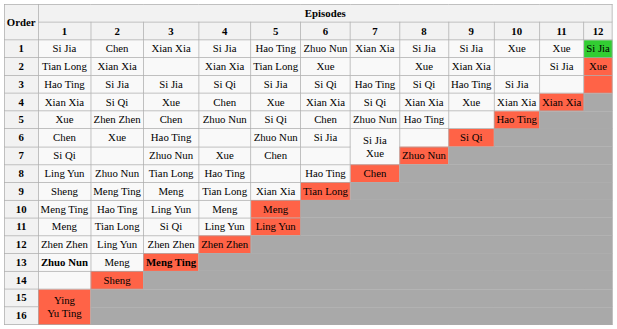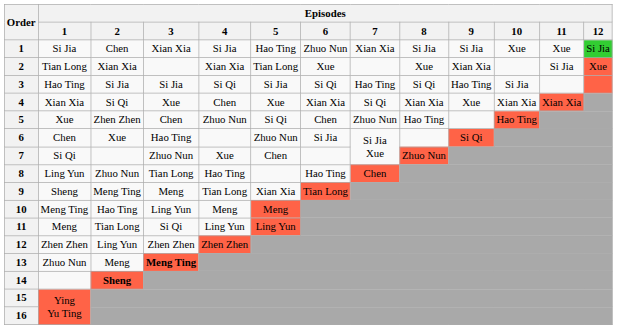(64, 262) bold -> (64, 262) normal
(117, 280) normal -> (117, 280) bold
